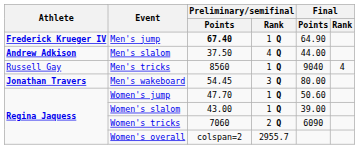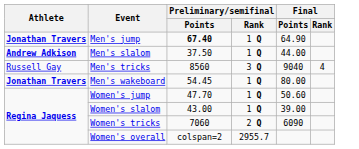(56, 39) Frederick Krueger IV -> (46, 39) Jonathan Travers
(274, 53) 4 Q -> (254, 53) 1 Q
(274, 67) 1 Q -> (254, 67) 3 Q
(274, 81) 3 Q -> (254, 81) 1 Q
